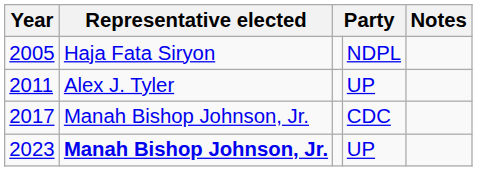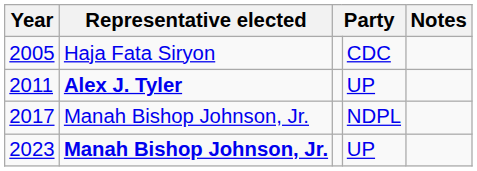(374, 52) NDPL -> (369, 52) CDC
(119, 85) normal -> (123, 85) bold
(369, 117) CDC -> (374, 117) NDPL
